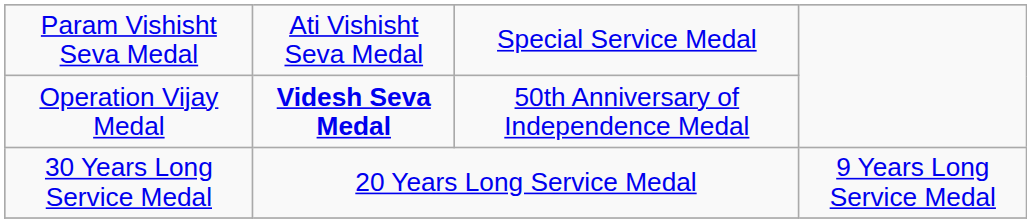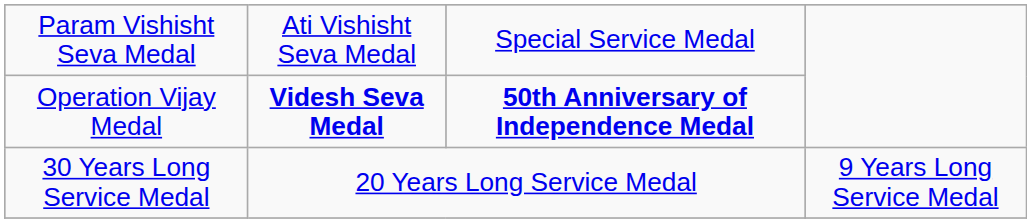(627, 111) normal -> (625, 111) bold
